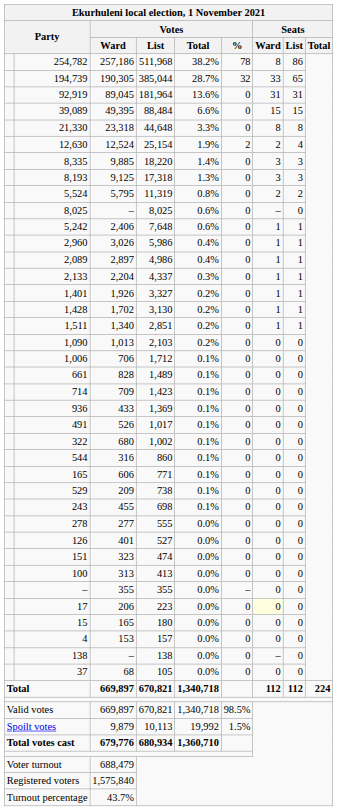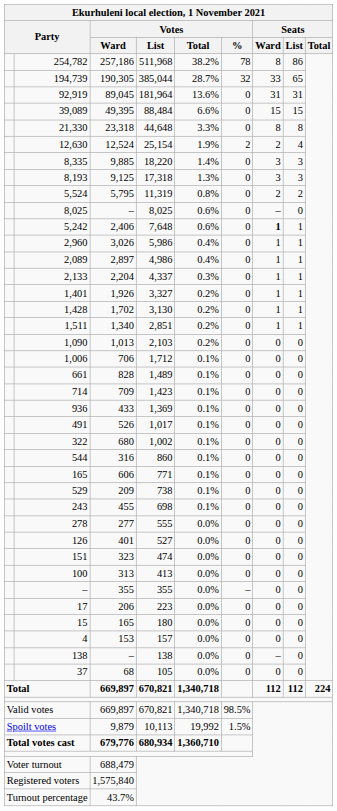(278, 227) normal -> (278, 227) bold
(278, 606) lightyellow background -> (278, 606) no background
